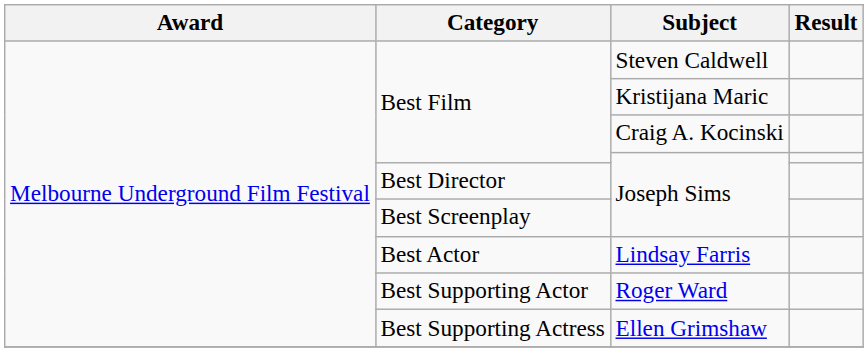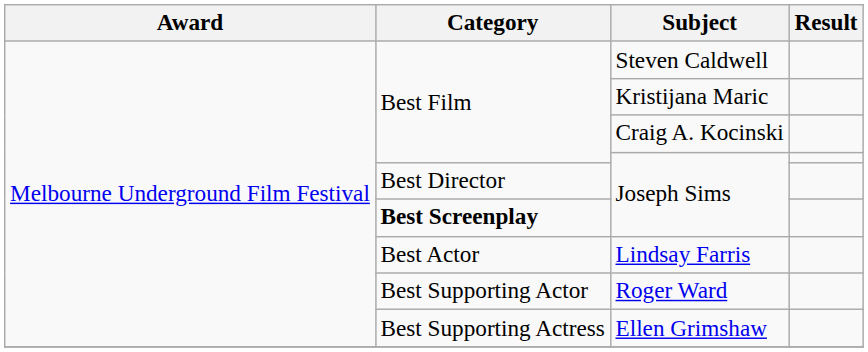(456, 217) normal -> (459, 217) bold
